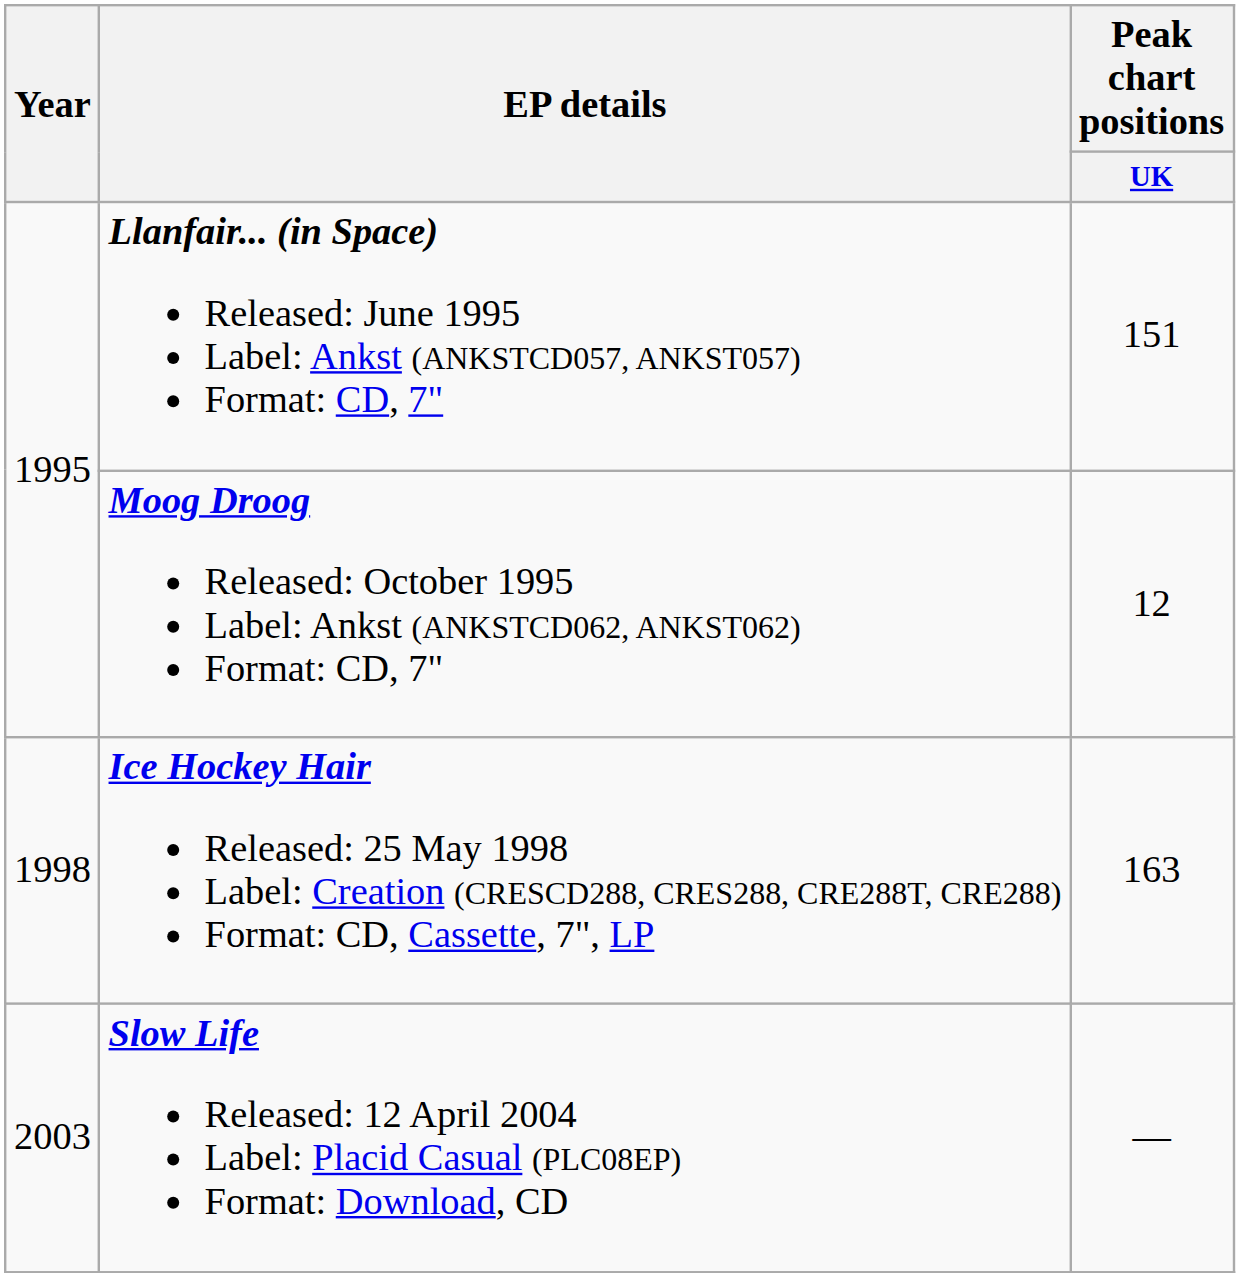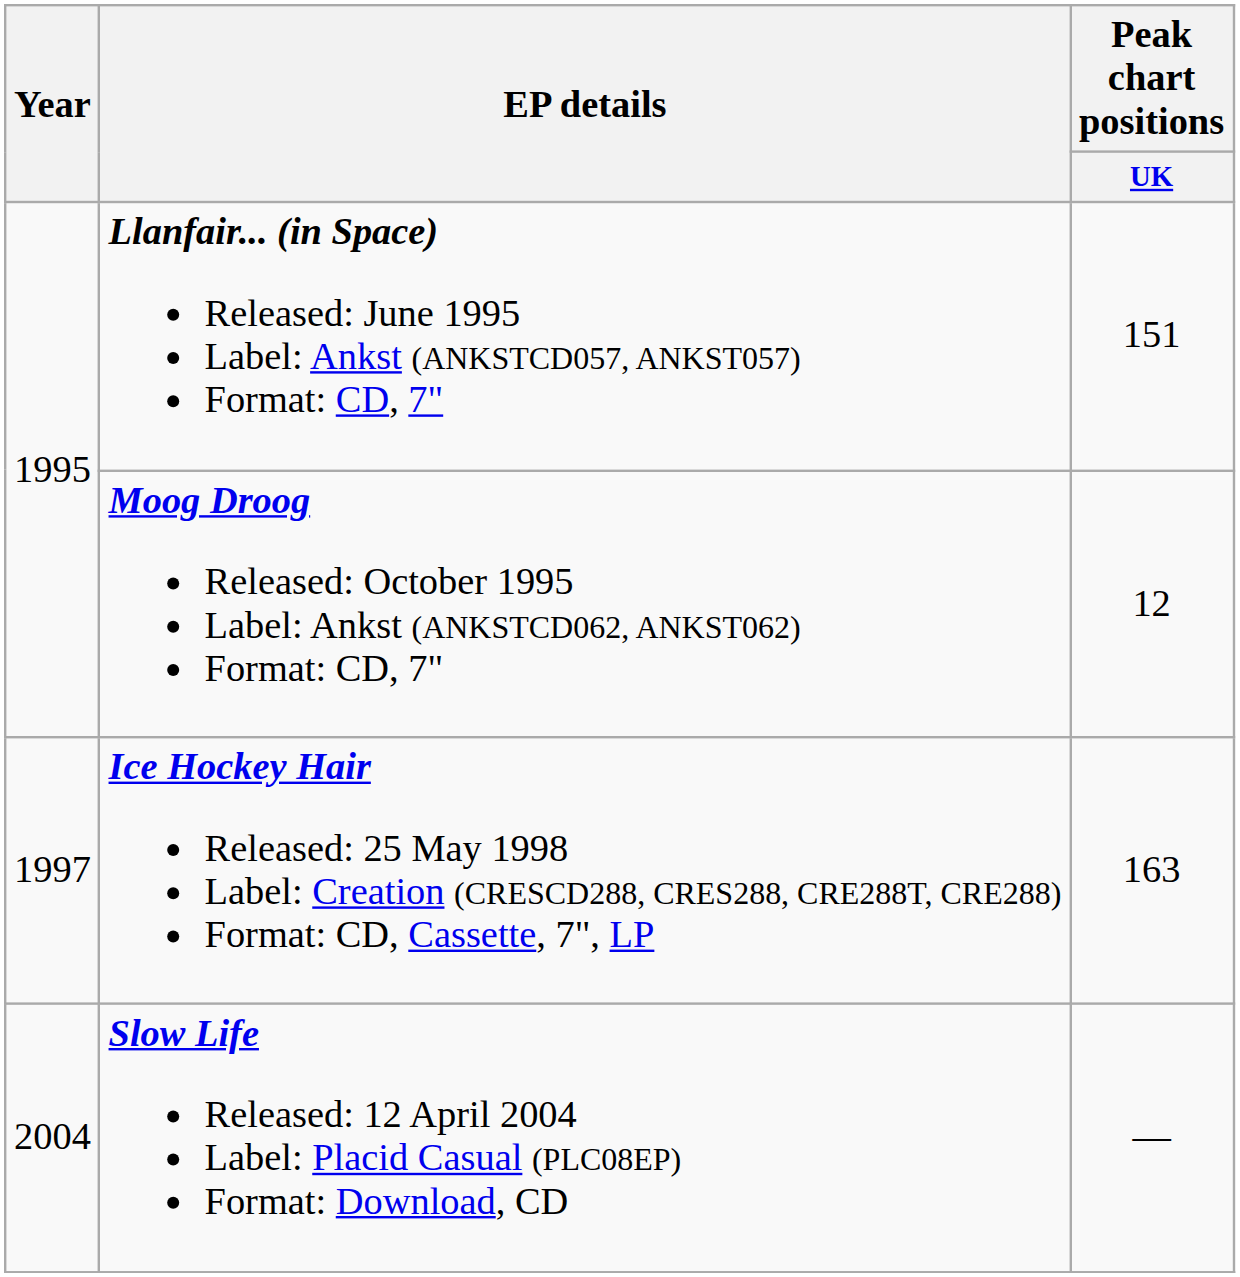(52, 869) 1998 -> (52, 869) 1997
(52, 1137) 2003 -> (52, 1137) 2004
